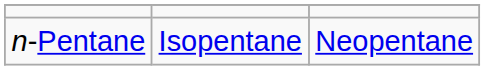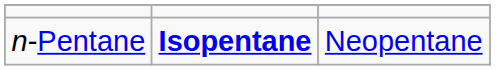(230, 40) normal -> (235, 40) bold
